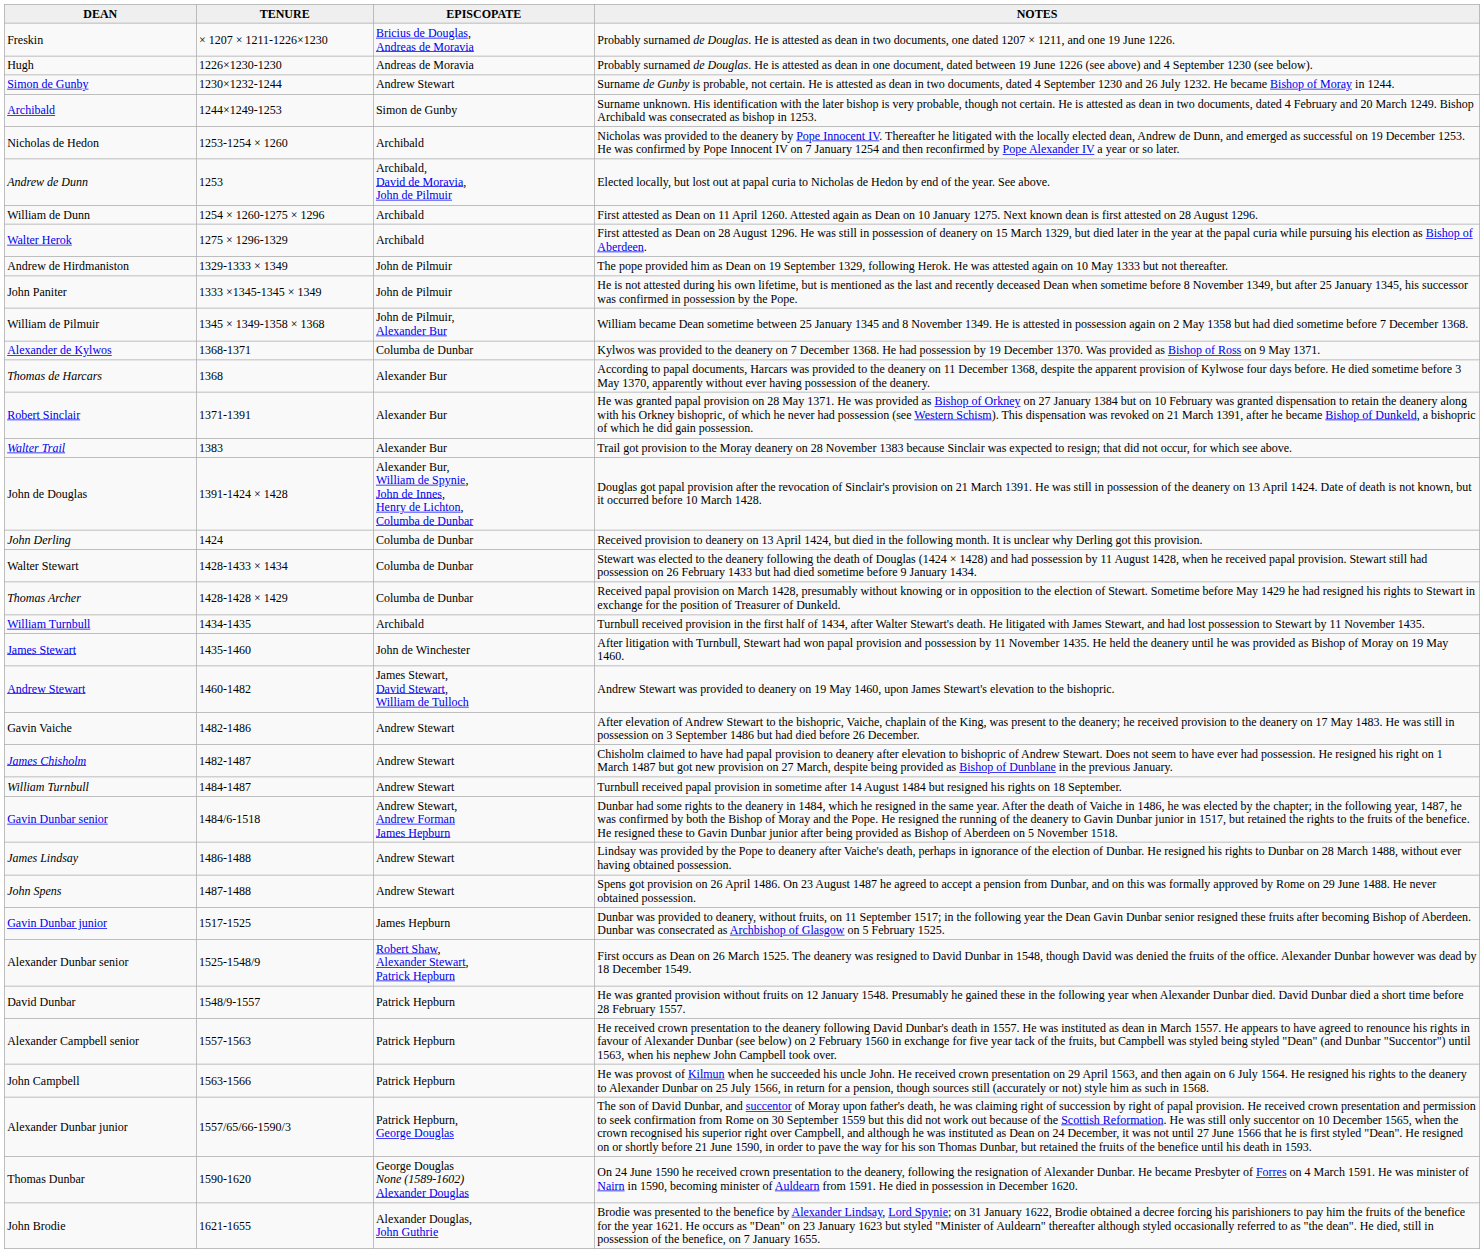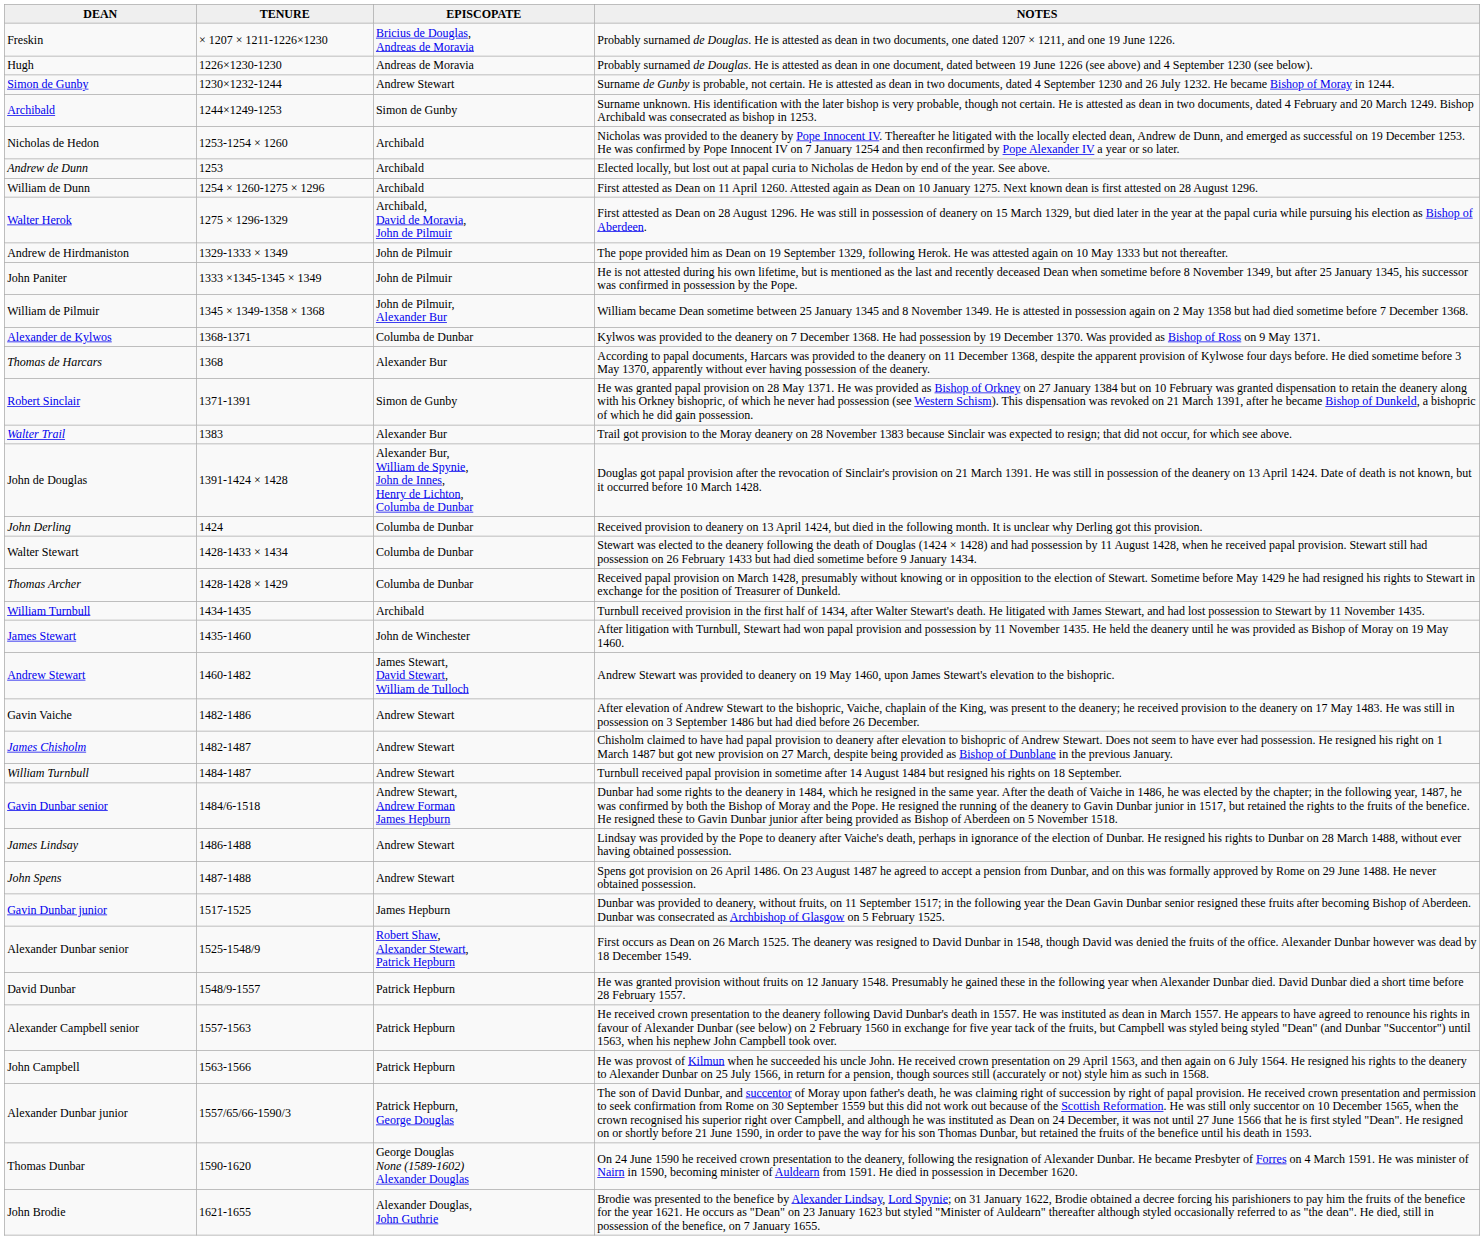(421, 182) Archibald, David de Moravia, John de Pilmuir -> (400, 168) Archibald
(400, 240) Archibald -> (421, 220) Archibald, David de Moravia, John de Pilmuir
(411, 415) Alexander Bur -> (417, 401) Simon de Gunby
